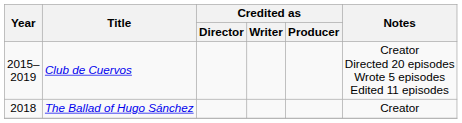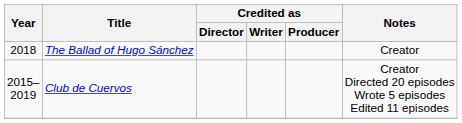rows swapped: (88, 70) <-> (119, 108)
